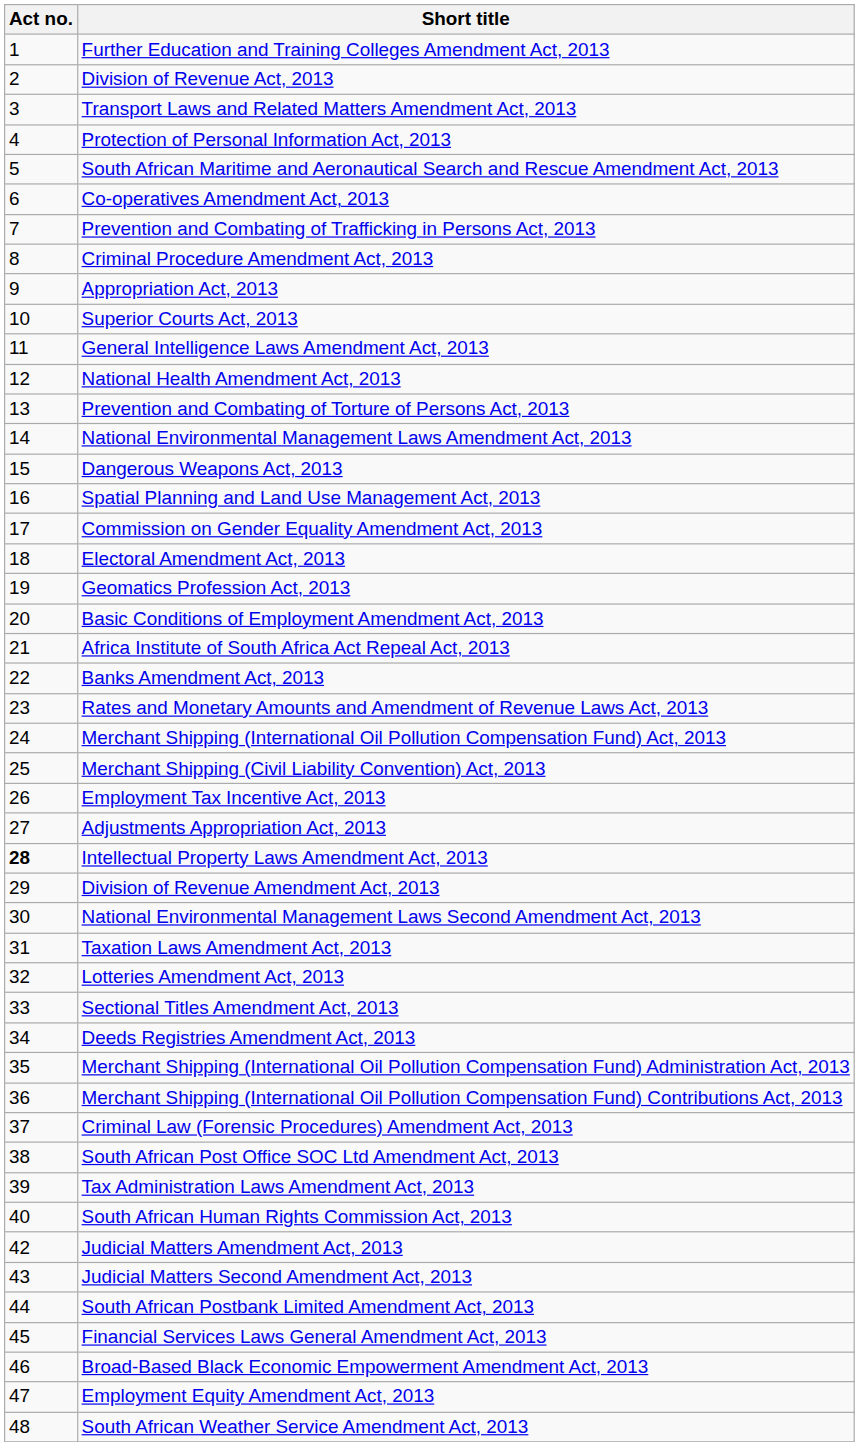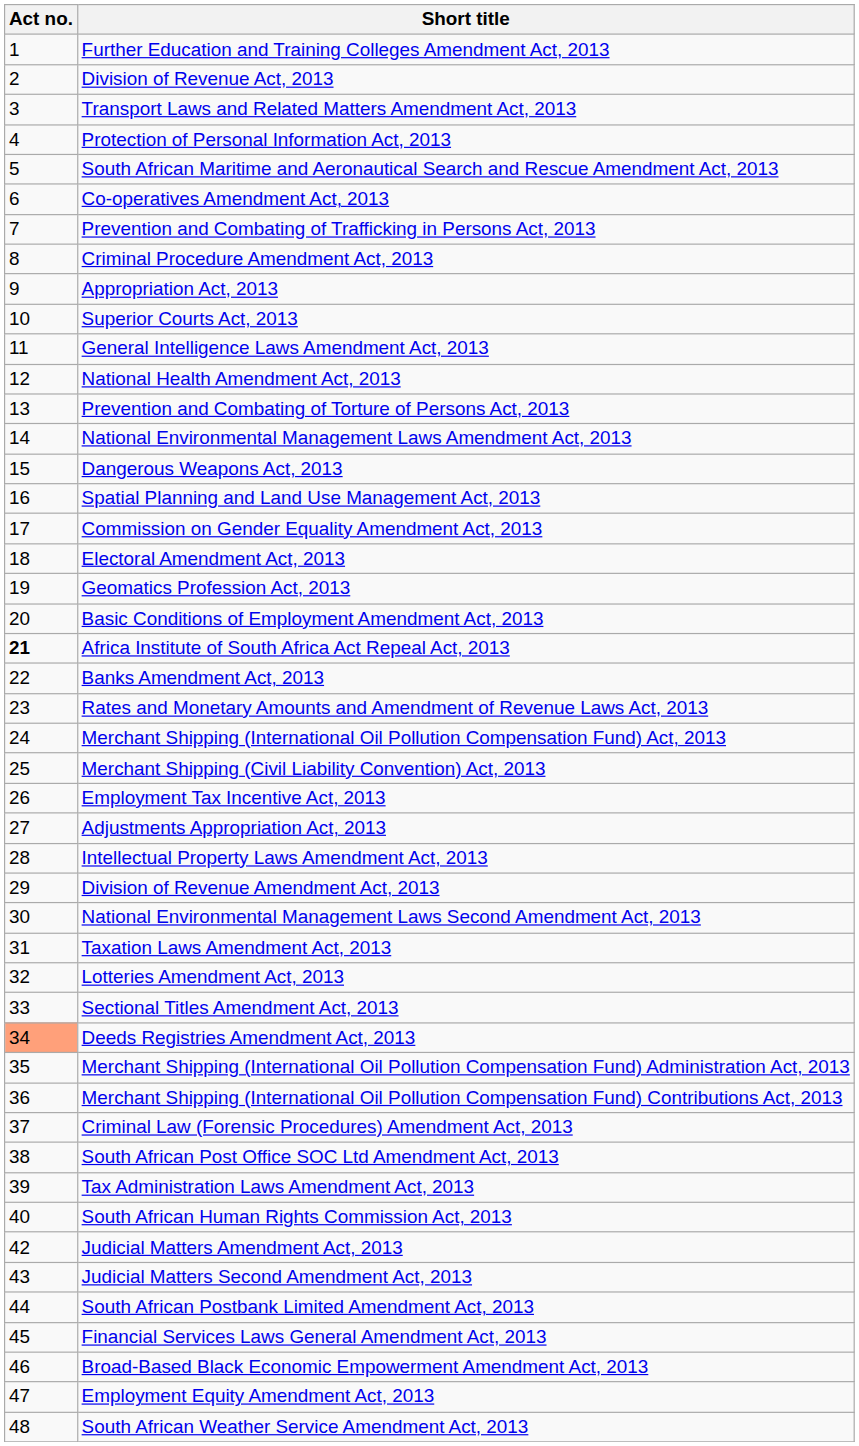(19, 648) normal -> (19, 648) bold
(19, 857) bold -> (19, 857) normal
(19, 1037) no background -> (19, 1037) lightsalmon background
